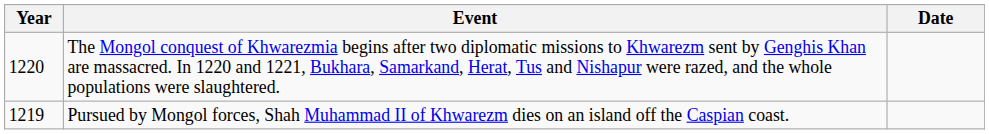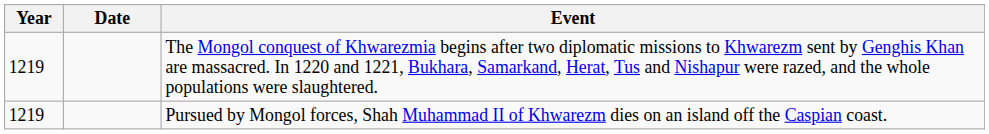columns swapped: (936, 18) <-> (475, 18)
(26, 66) 1220 -> (26, 66) 1219
